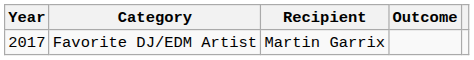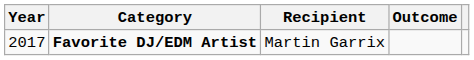(155, 42) normal -> (155, 42) bold
